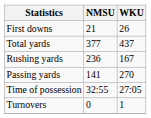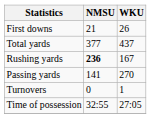(93, 59) normal -> (93, 59) bold
rows swapped: (26, 105) <-> (44, 90)
